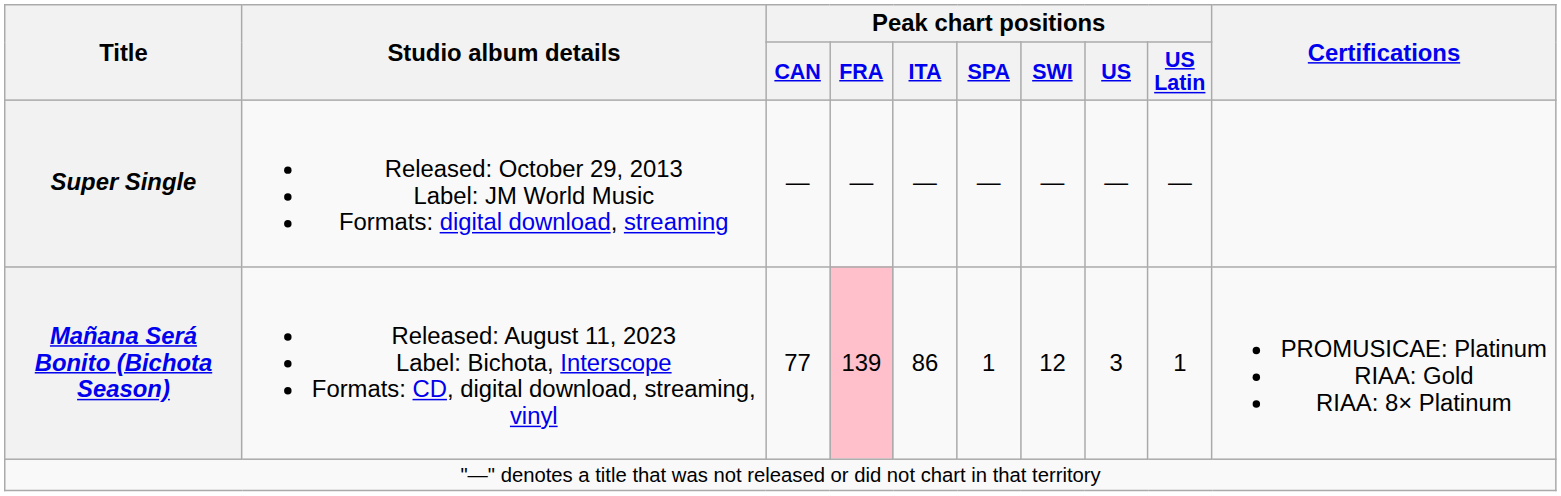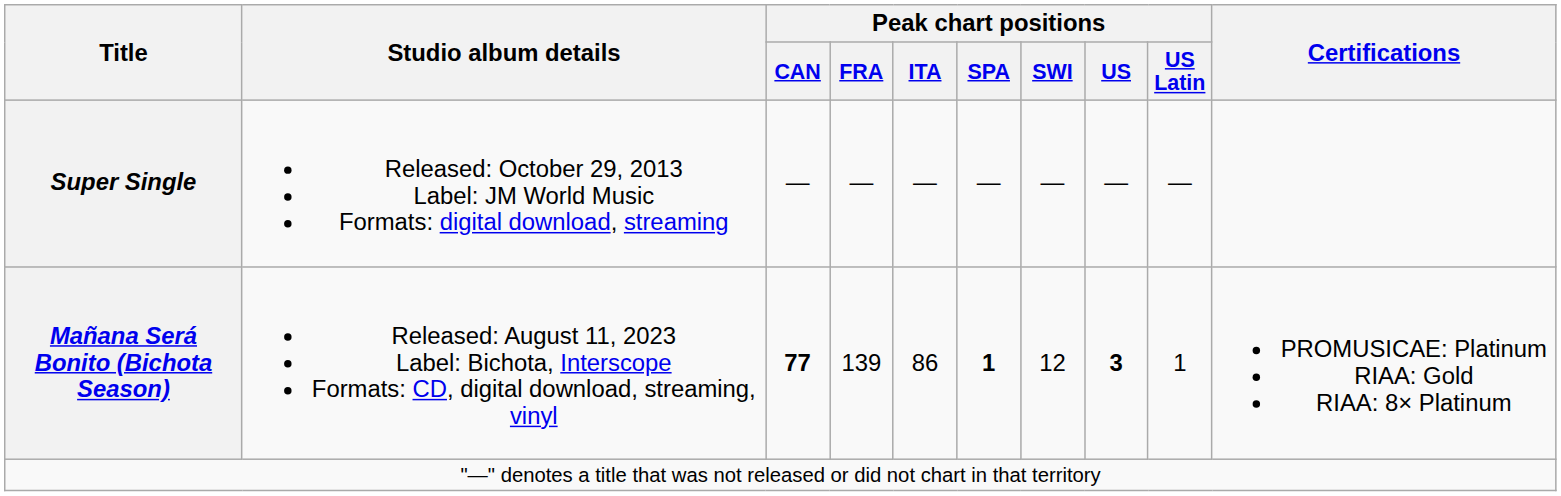(798, 362) normal -> (798, 362) bold
(861, 362) pink background -> (861, 362) no background
(989, 362) normal -> (989, 362) bold
(1116, 362) normal -> (1116, 362) bold
